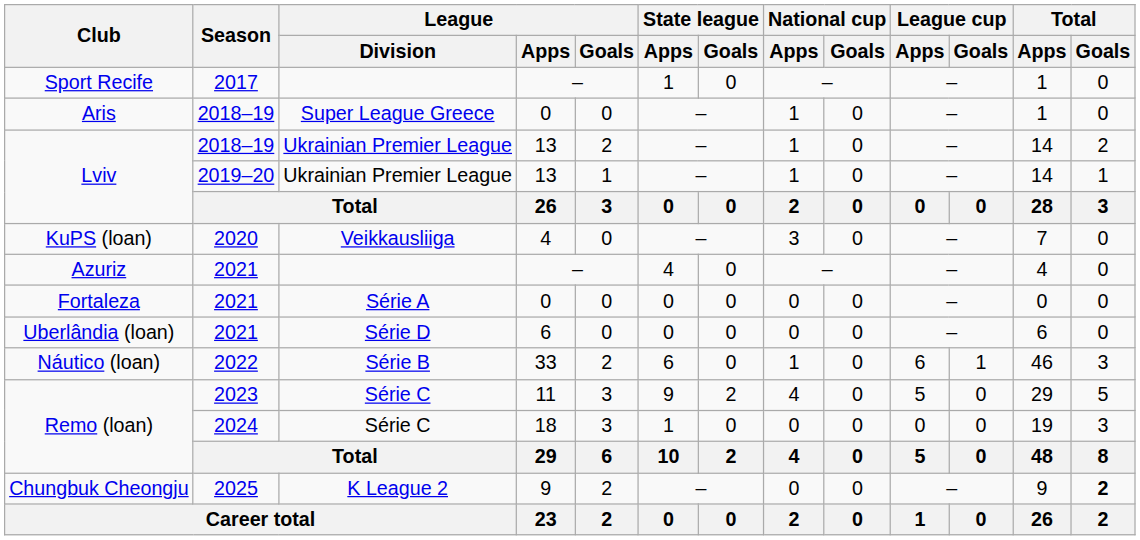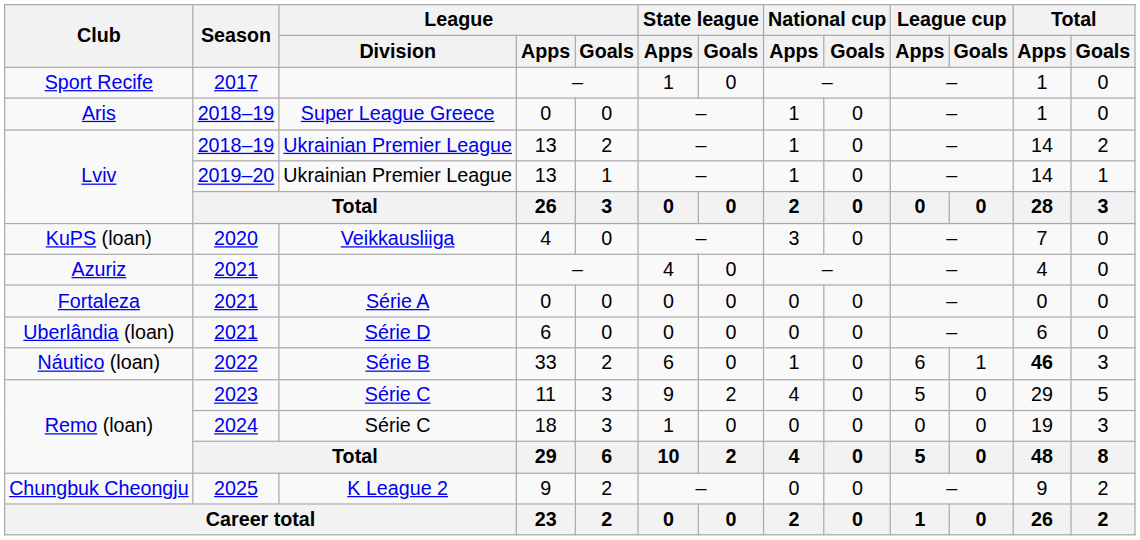(1042, 363) normal -> (1042, 363) bold
(1103, 488) bold -> (1103, 488) normal
